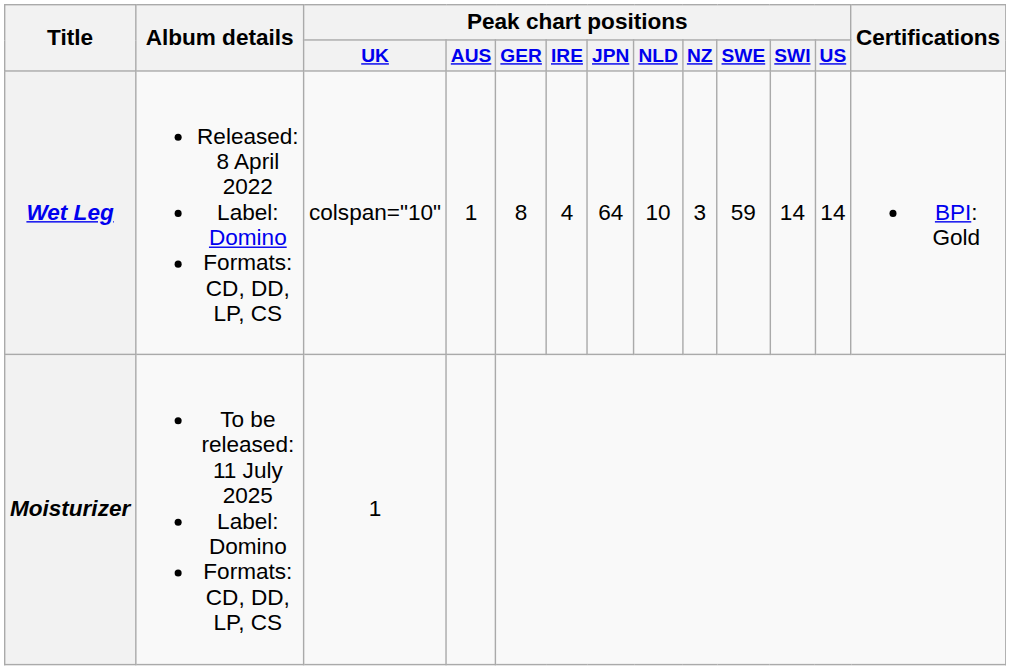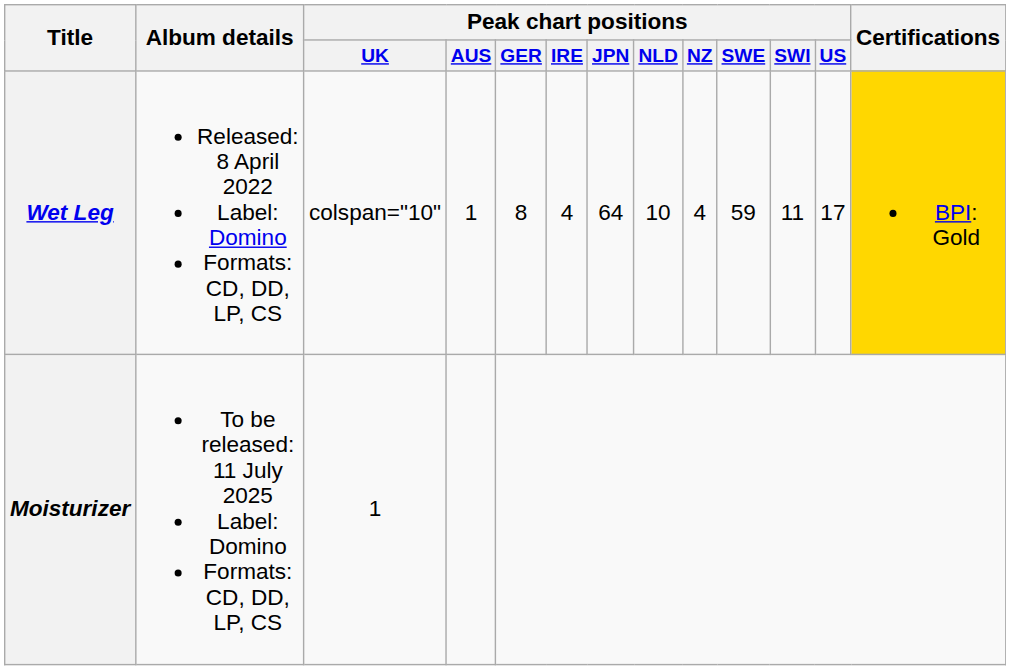(700, 212) 3 -> (700, 212) 4
(792, 212) 14 -> (792, 212) 11
(833, 212) 14 -> (833, 212) 17
(928, 225) no background -> (928, 225) gold background
